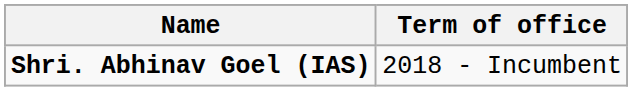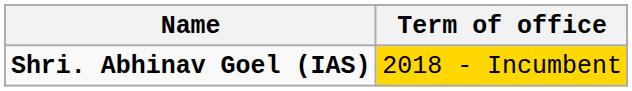(502, 66) no background -> (502, 66) gold background
